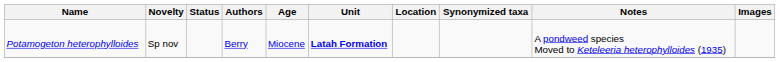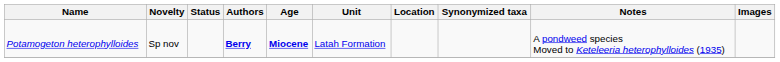(236, 44) normal -> (238, 44) bold
(286, 44) normal -> (289, 44) bold
(349, 44) bold -> (350, 44) normal
